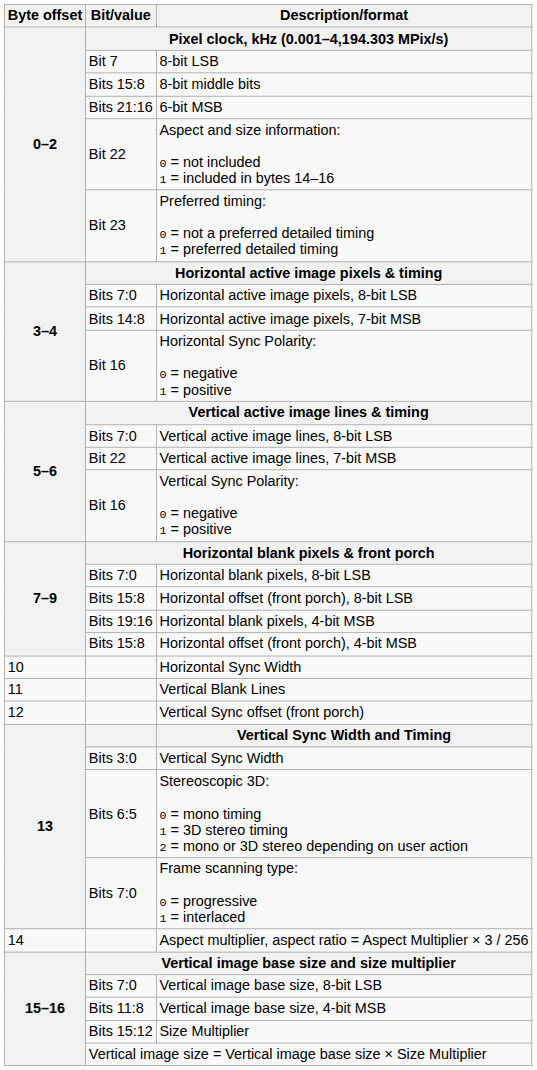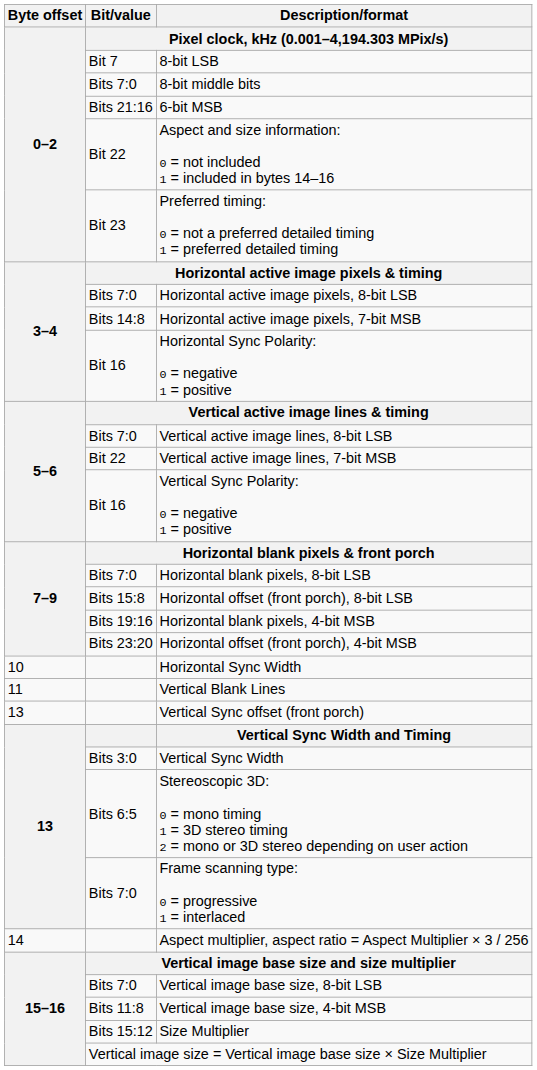(117, 84) Bits 15:8 -> (113, 84) Bits 7:0
(117, 644) Bits 15:8 -> (121, 644) Bits 23:20
(16, 712) 12 -> (16, 712) 13
